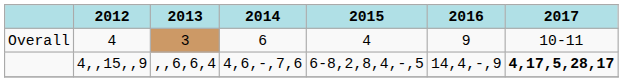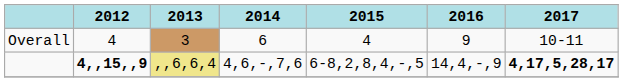(112, 64) normal -> (112, 64) bold
(185, 64) no background -> (185, 64) khaki background
